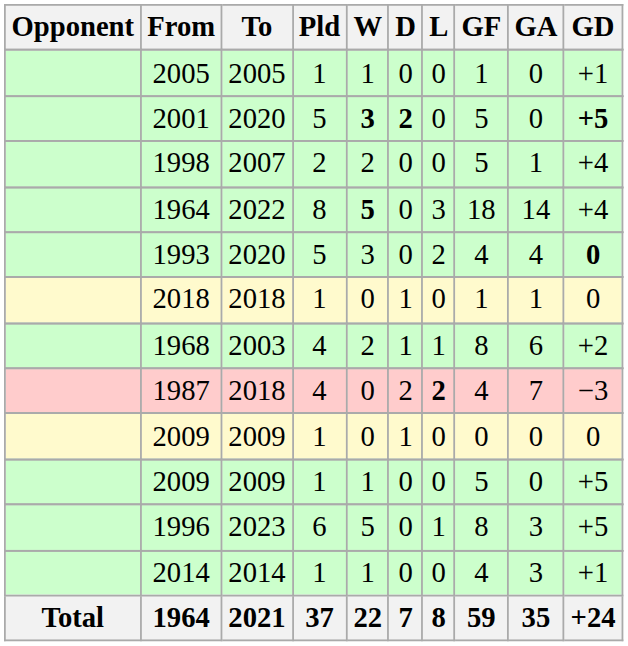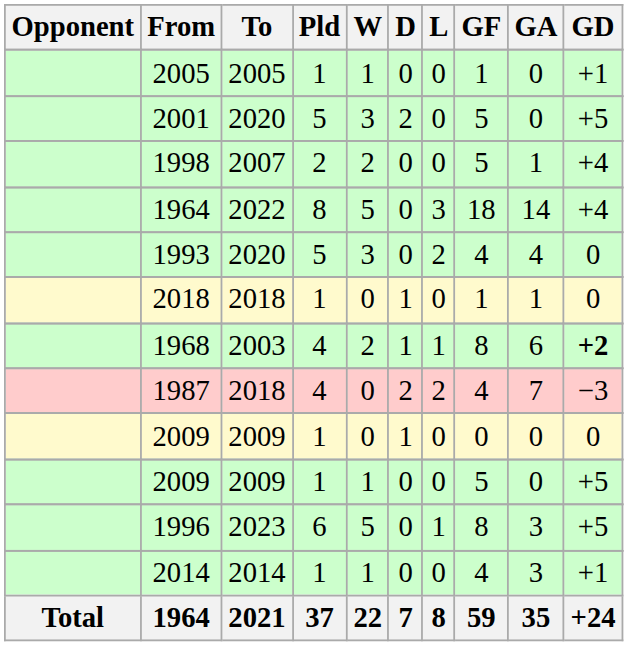(368, 118) bold -> (368, 118) normal
(406, 118) bold -> (406, 118) normal
(593, 118) bold -> (593, 118) normal
(368, 208) bold -> (368, 208) normal
(593, 254) bold -> (593, 254) normal
(593, 345) normal -> (593, 345) bold
(439, 390) bold -> (439, 390) normal
